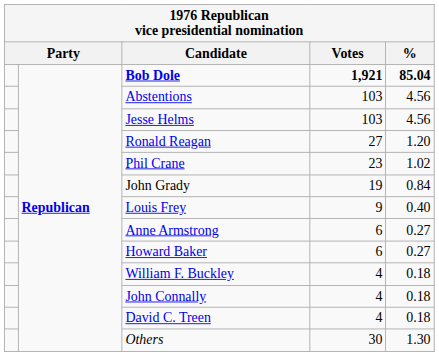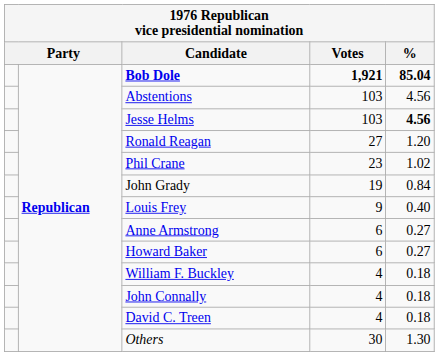(418, 119) normal -> (418, 119) bold
